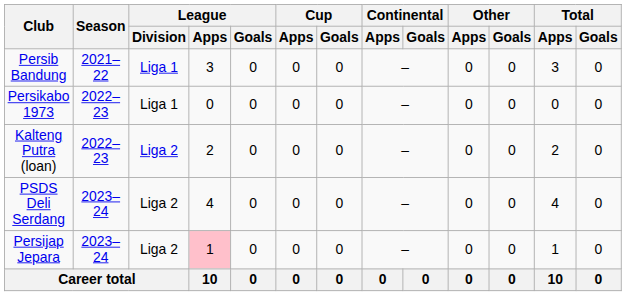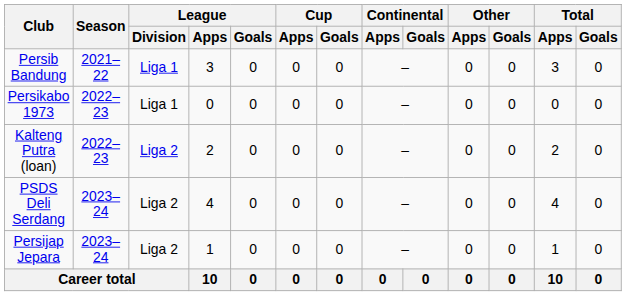(210, 249) pink background -> (210, 249) no background
